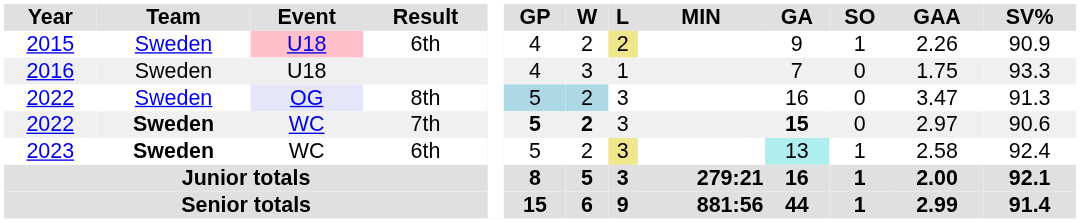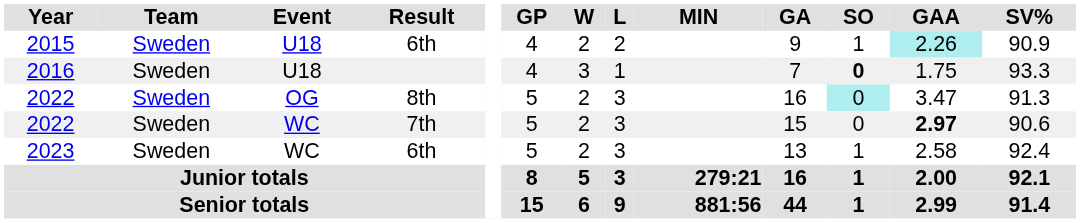(307, 44) pink background -> (302, 44) no background
(623, 44) khaki background -> (620, 44) no background
(937, 44) no background -> (936, 44) paleturquoise background
(860, 70) normal -> (858, 70) bold
(307, 97) lavender background -> (302, 97) no background
(535, 97) lightblue background -> (532, 97) no background
(587, 97) lightblue background -> (584, 97) no background
(860, 97) no background -> (858, 97) paleturquoise background
(174, 124) bold -> (171, 124) normal
(535, 124) bold -> (532, 124) normal
(587, 124) bold -> (584, 124) normal
(797, 124) bold -> (795, 124) normal
(937, 124) normal -> (936, 124) bold
(174, 151) bold -> (171, 151) normal
(623, 151) khaki background -> (620, 151) no background
(797, 151) paleturquoise background -> (795, 151) no background
